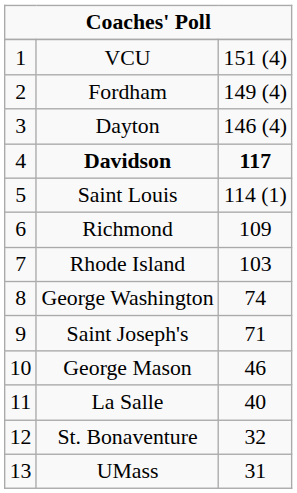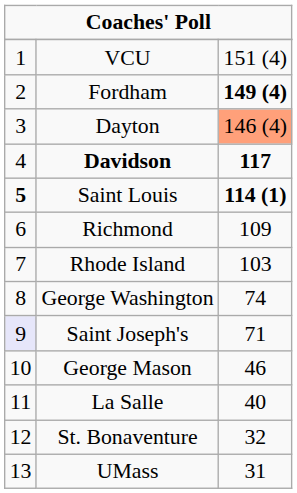(255, 91) normal -> (255, 91) bold
(255, 126) no background -> (255, 126) lightsalmon background
(21, 195) normal -> (21, 195) bold
(255, 195) normal -> (255, 195) bold
(21, 333) no background -> (21, 333) lavender background
